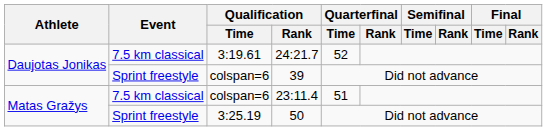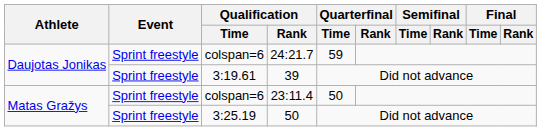(158, 55) 7.5 km classical -> (155, 55) Sprint freestyle
(239, 55) 3:19.61 -> (234, 55) colspan=6
(341, 55) 52 -> (336, 55) 59
(239, 75) colspan=6 -> (234, 75) 3:19.61
(158, 96) 7.5 km classical -> (155, 96) Sprint freestyle
(341, 96) 51 -> (336, 96) 50
